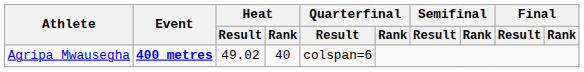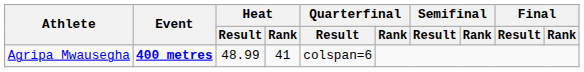(240, 55) 49.02 -> (240, 55) 48.99
(283, 55) 40 -> (283, 55) 41
